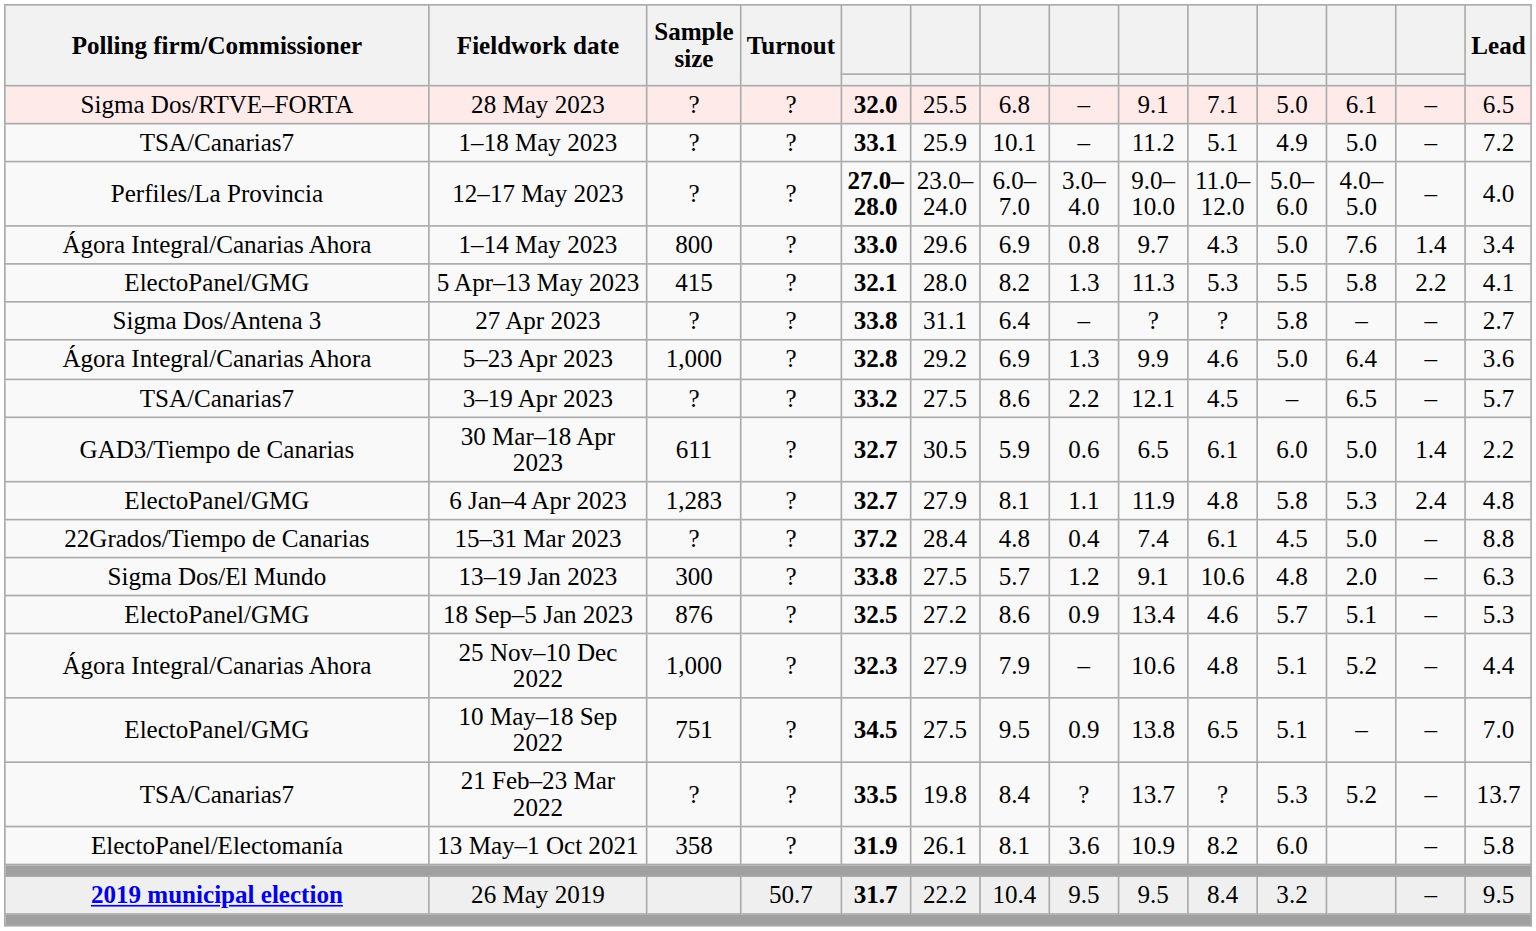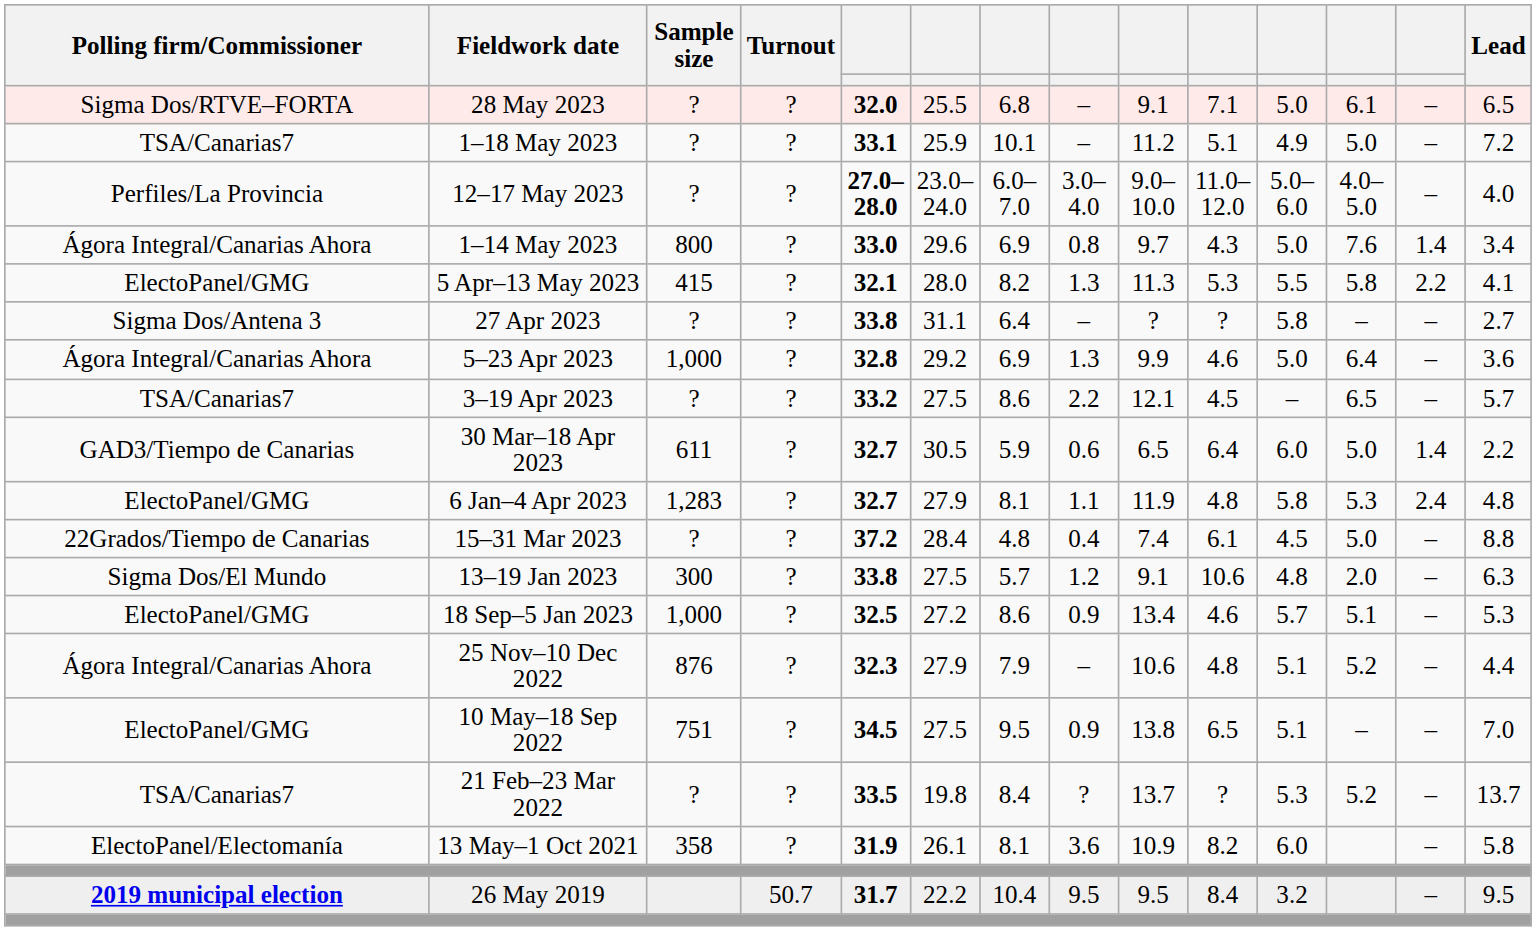(1223, 448) 6.1 -> (1223, 448) 6.4
(694, 614) 876 -> (694, 614) 1,000
(694, 665) 1,000 -> (694, 665) 876
